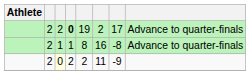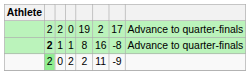(71, 29) bold -> (71, 29) normal
(50, 45) normal -> (50, 45) bold
(50, 62) no background -> (50, 62) lightgreen background
(60, 62) lightyellow background -> (60, 62) no background
